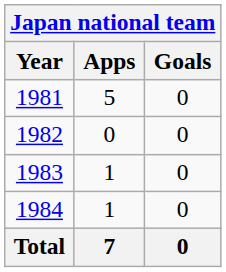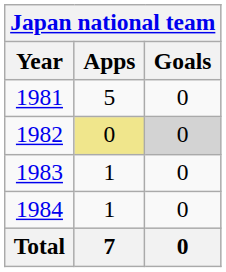(109, 135) no background -> (109, 135) khaki background
(183, 135) no background -> (183, 135) lightgrey background
